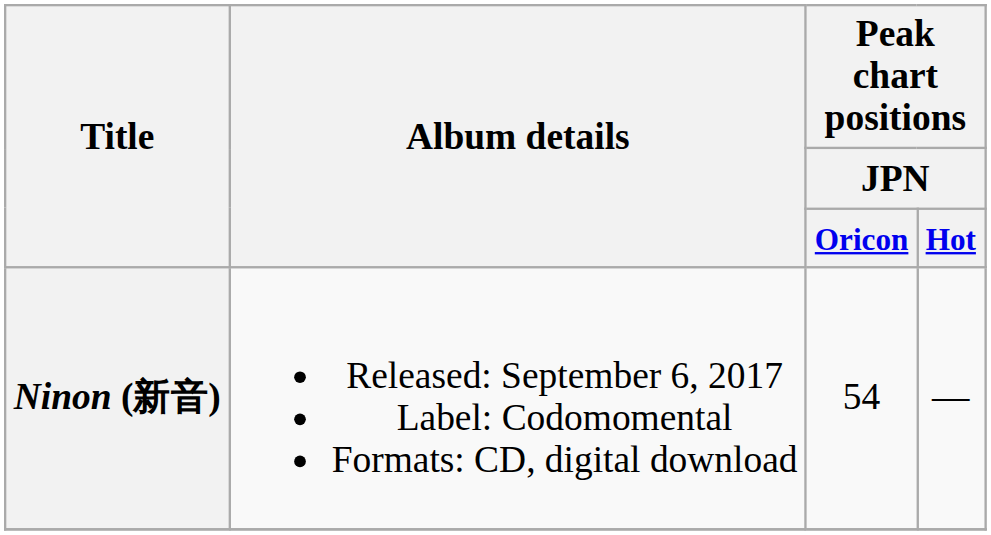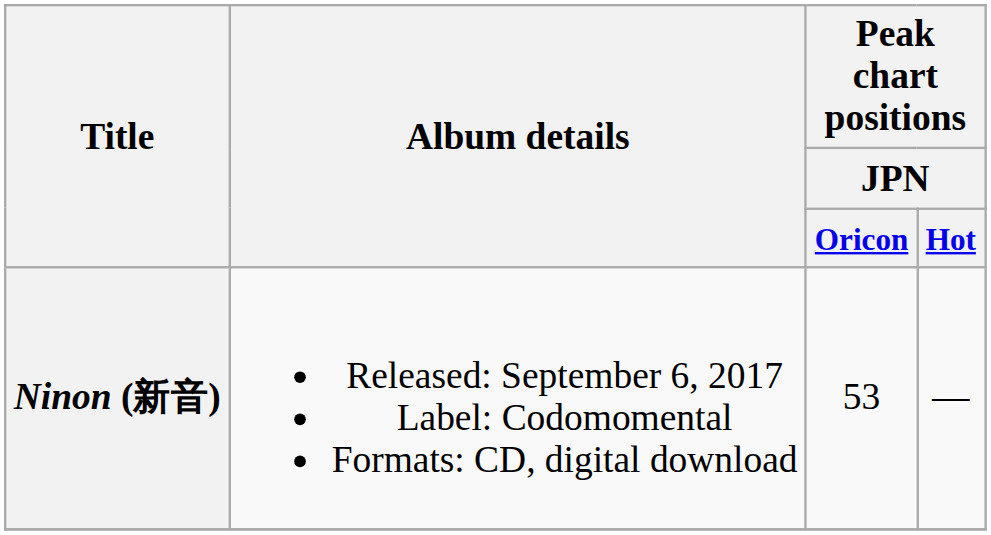(862, 397) 54 -> (862, 397) 53
